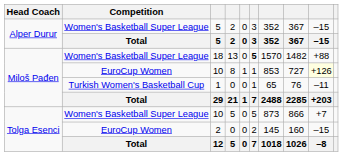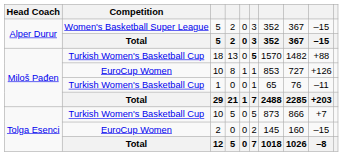(136, 56) Women's Basketball Super League -> (136, 56) Turkish Women's Basketball Cup
(321, 71) lightyellow background -> (321, 71) no background
(136, 115) Women's Basketball Super League -> (136, 115) Turkish Women's Basketball Cup
